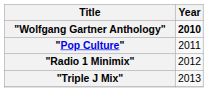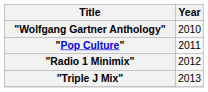(189, 29) bold -> (189, 29) normal
